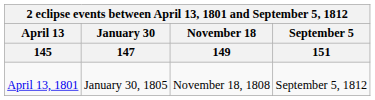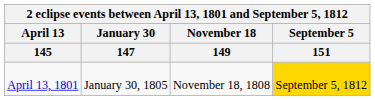(321, 85) no background -> (321, 85) gold background
